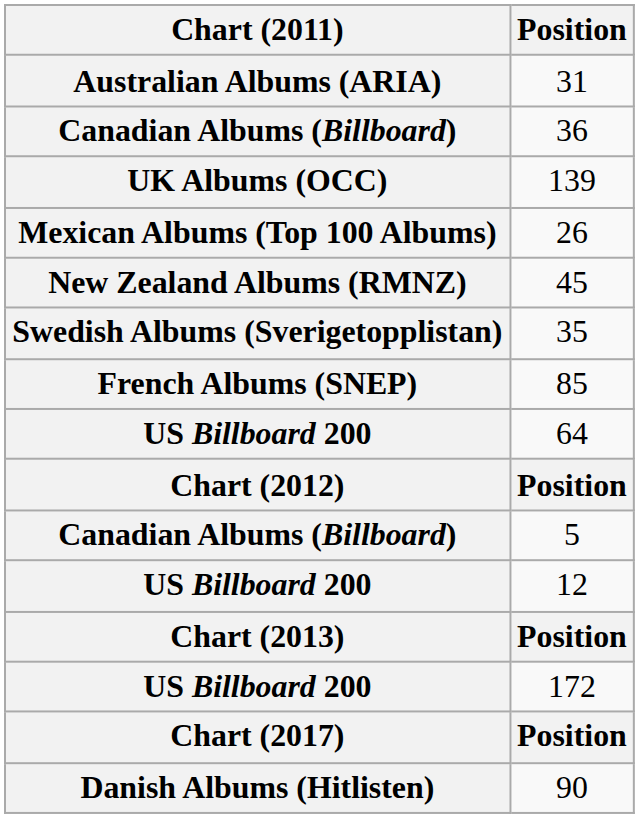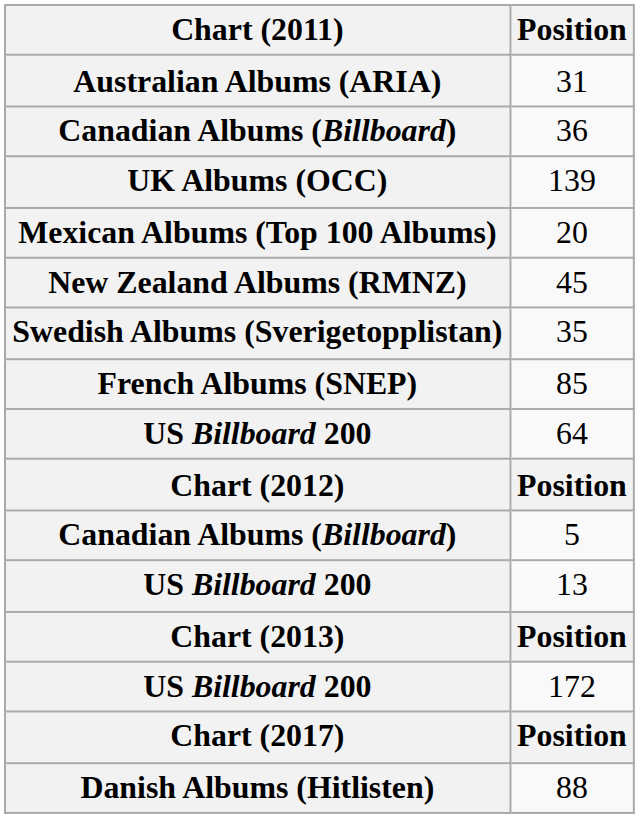(572, 231) 26 -> (572, 231) 20
(572, 585) 12 -> (572, 585) 13
(572, 787) 90 -> (572, 787) 88
